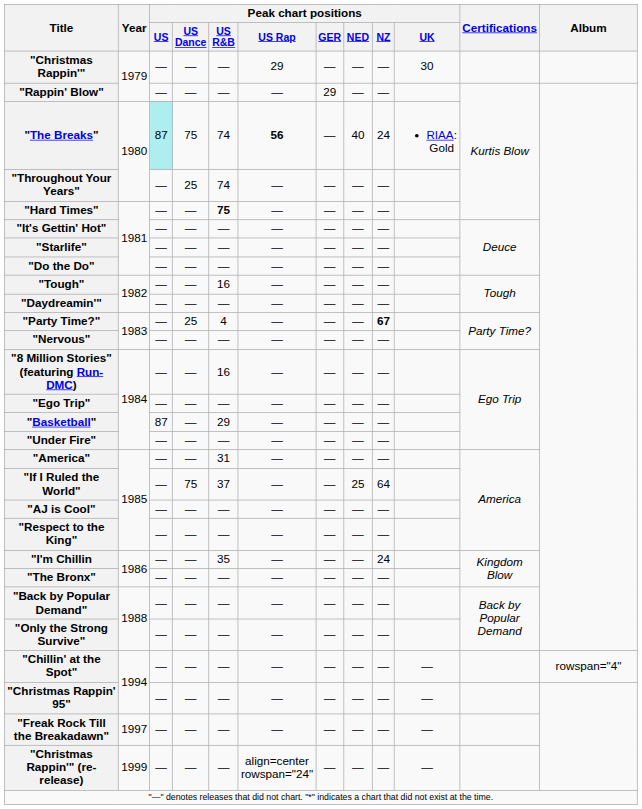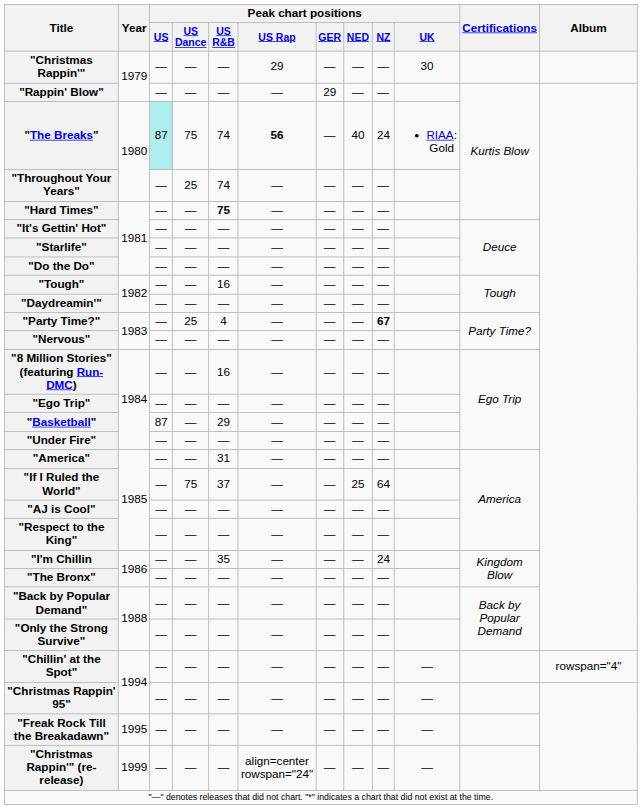(134, 729) 1997 -> (134, 729) 1995
